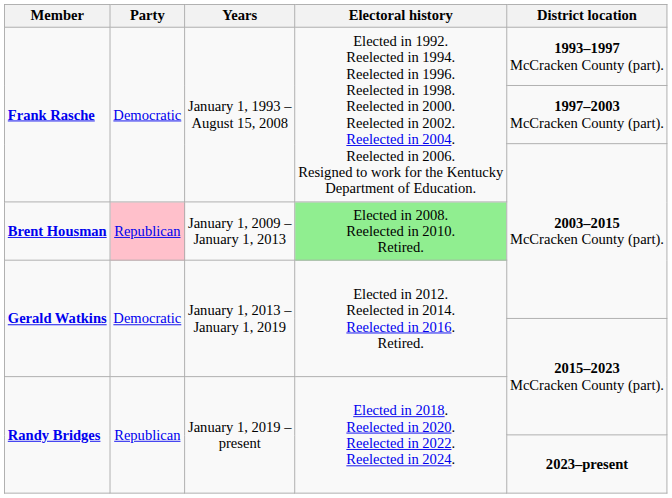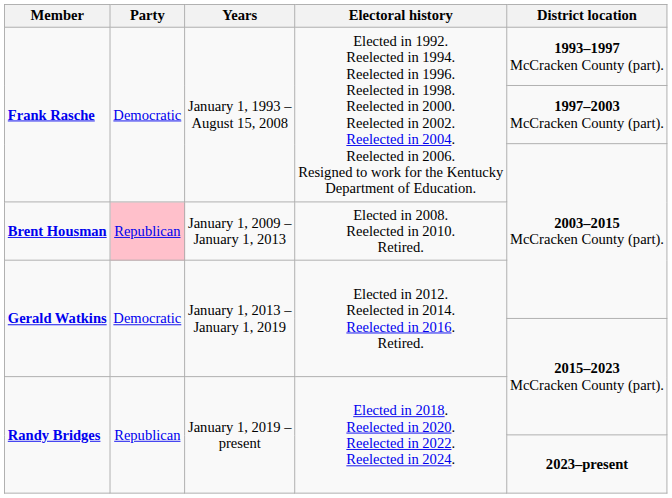(401, 231) lightgreen background -> (401, 231) no background
